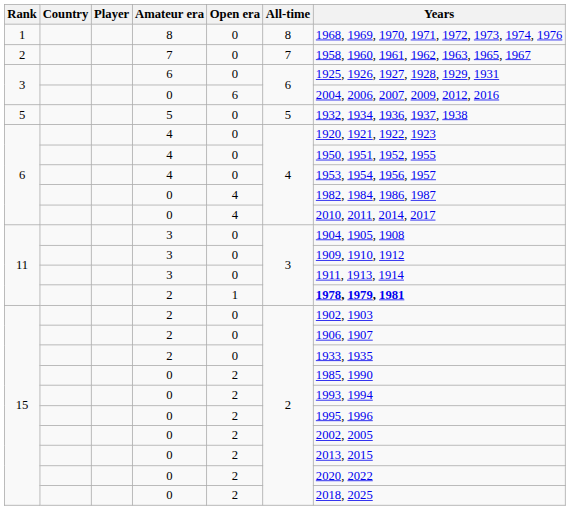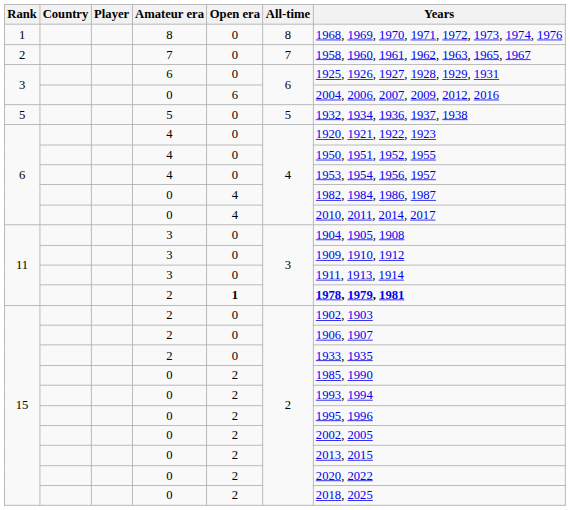(235, 295) normal -> (235, 295) bold
